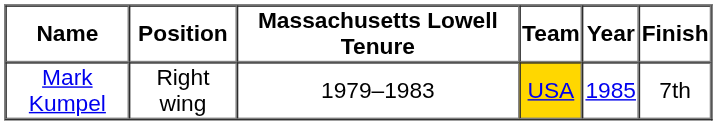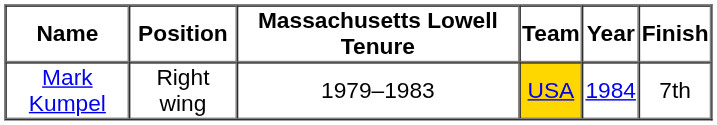(611, 90) 1985 -> (611, 90) 1984
